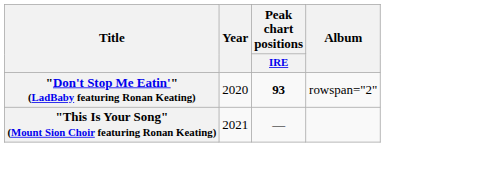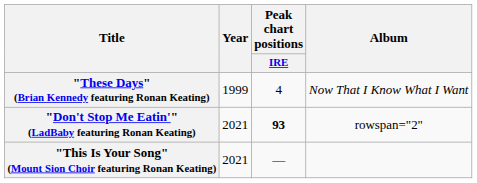+ row: (112, 89)
(235, 89) 2020 -> (235, 124) 2021
